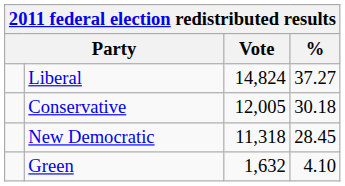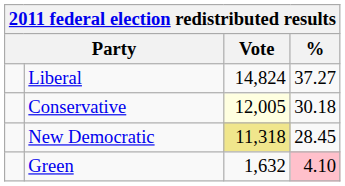(260, 107) no background -> (260, 107) lightyellow background
(261, 136) no background -> (261, 136) khaki background
(320, 166) no background -> (320, 166) pink background
